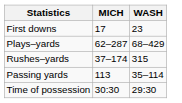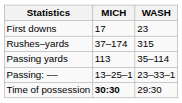- row: (33, 43)
+ row: (32, 74)
(107, 90) normal -> (107, 90) bold
